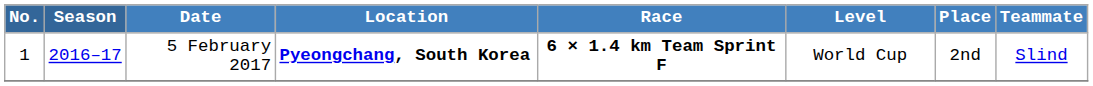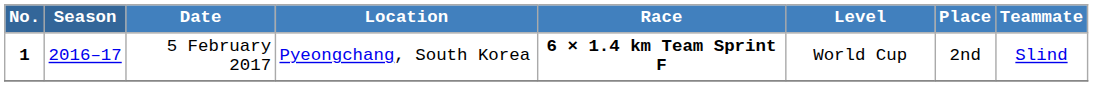(25, 57) normal -> (25, 57) bold
(405, 57) bold -> (405, 57) normal
